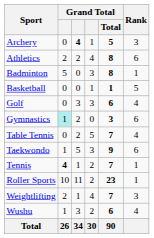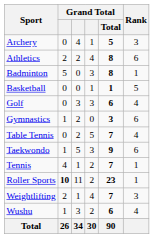(78, 42) bold -> (78, 42) normal
(65, 119) paleturquoise background -> (65, 119) no background
(65, 165) bold -> (65, 165) normal
(65, 180) normal -> (65, 180) bold
